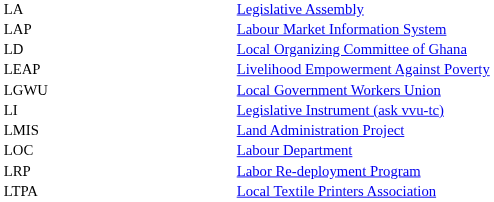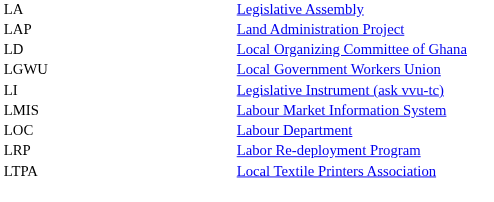(342, 29) Labour Market Information System -> (321, 29) Land Administration Project
- row: (22, 69)
(321, 130) Land Administration Project -> (342, 110) Labour Market Information System
